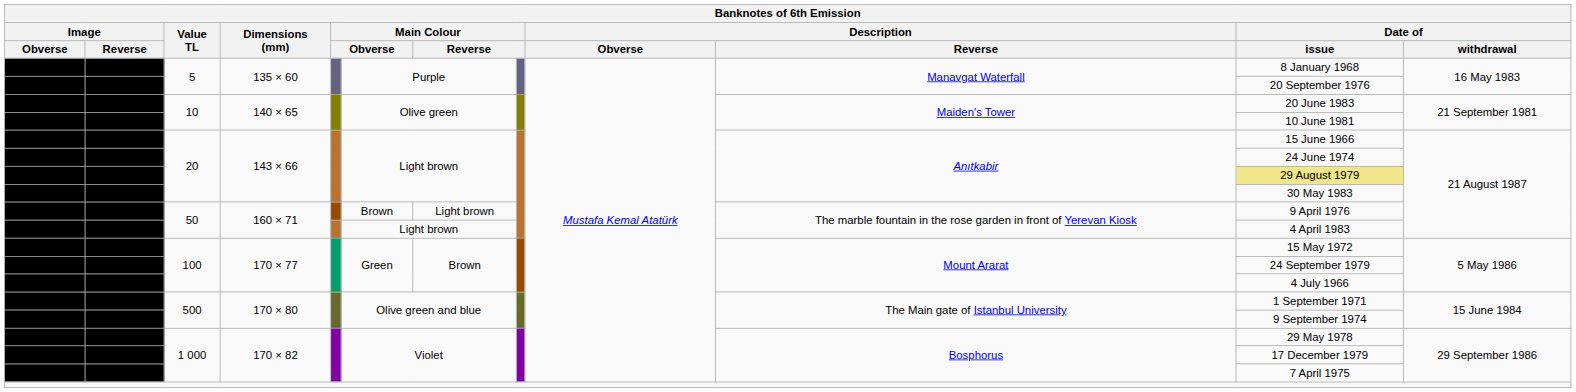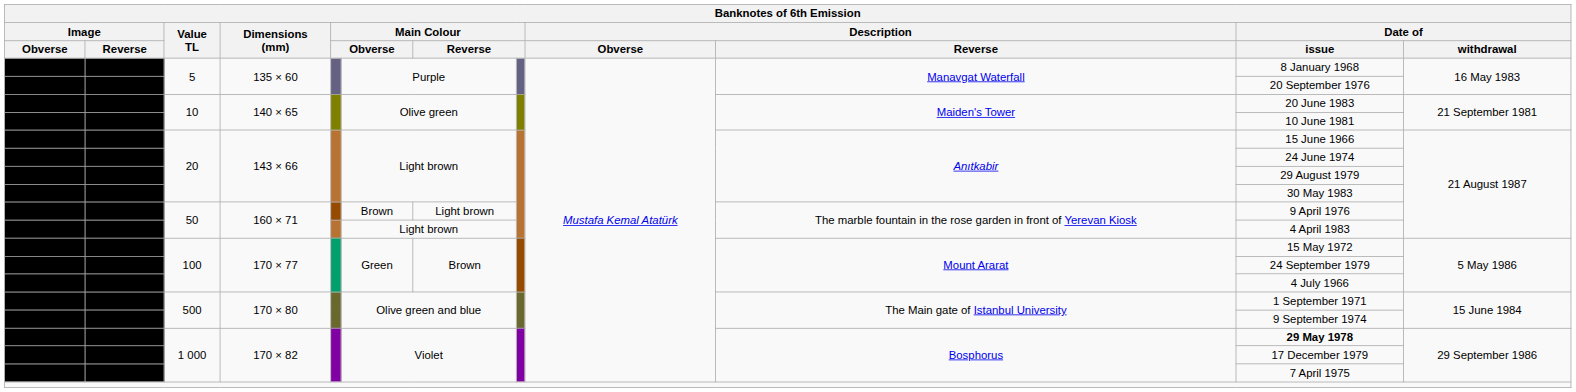(1320, 176) khaki background -> (1320, 176) no background
(1320, 337) normal -> (1320, 337) bold
